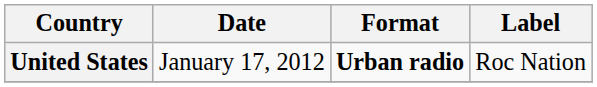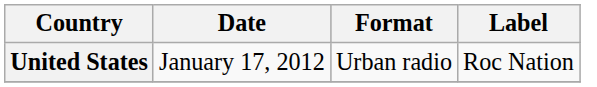(400, 61) bold -> (394, 61) normal
